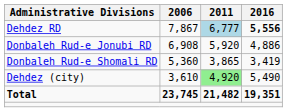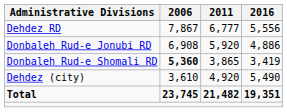(224, 29) lightblue background -> (224, 29) no background
(265, 29) bold -> (265, 29) normal
(183, 61) normal -> (183, 61) bold
(224, 78) lightgreen background -> (224, 78) no background
